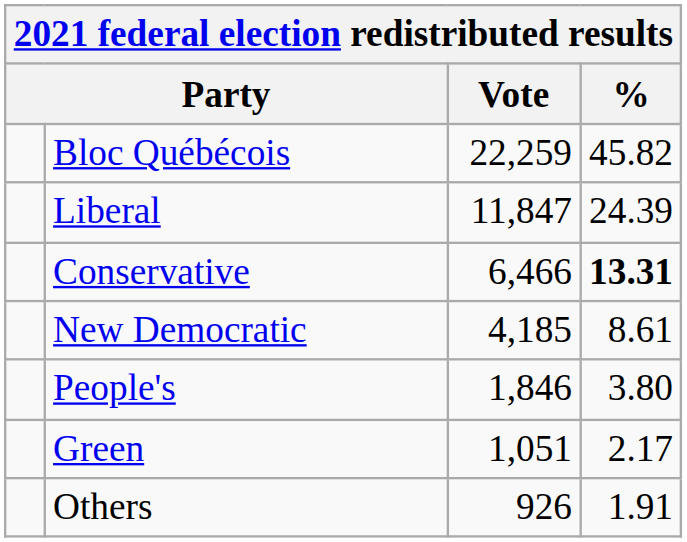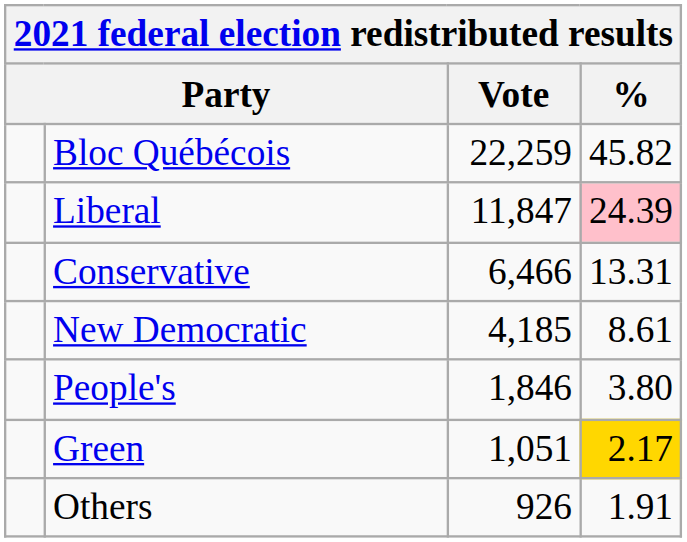(631, 211) no background -> (631, 211) pink background
(631, 270) bold -> (631, 270) normal
(640, 447) no background -> (640, 447) gold background
